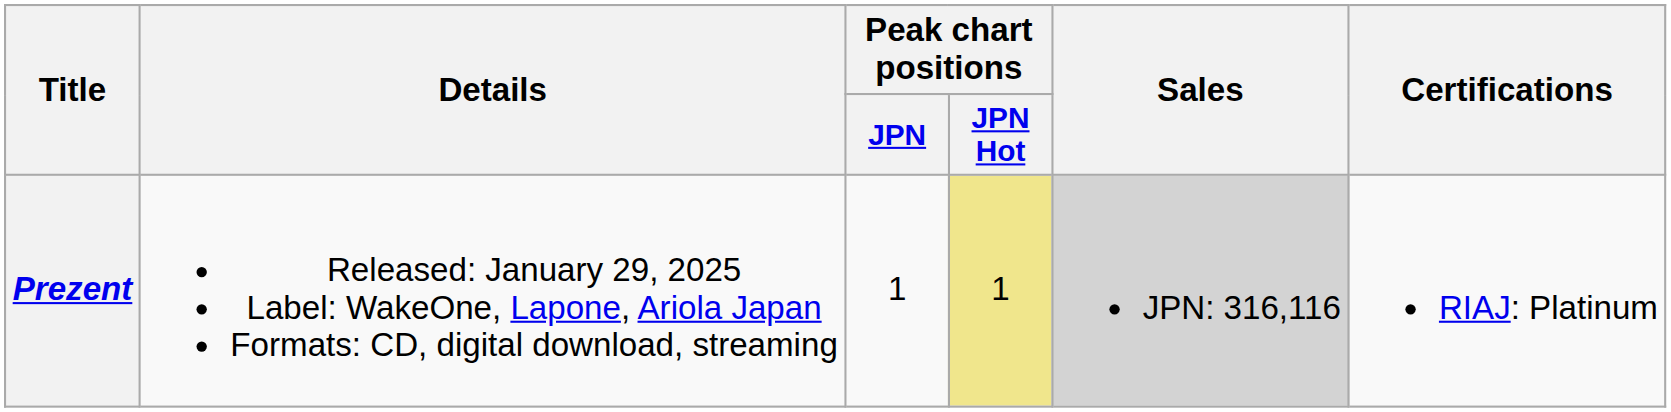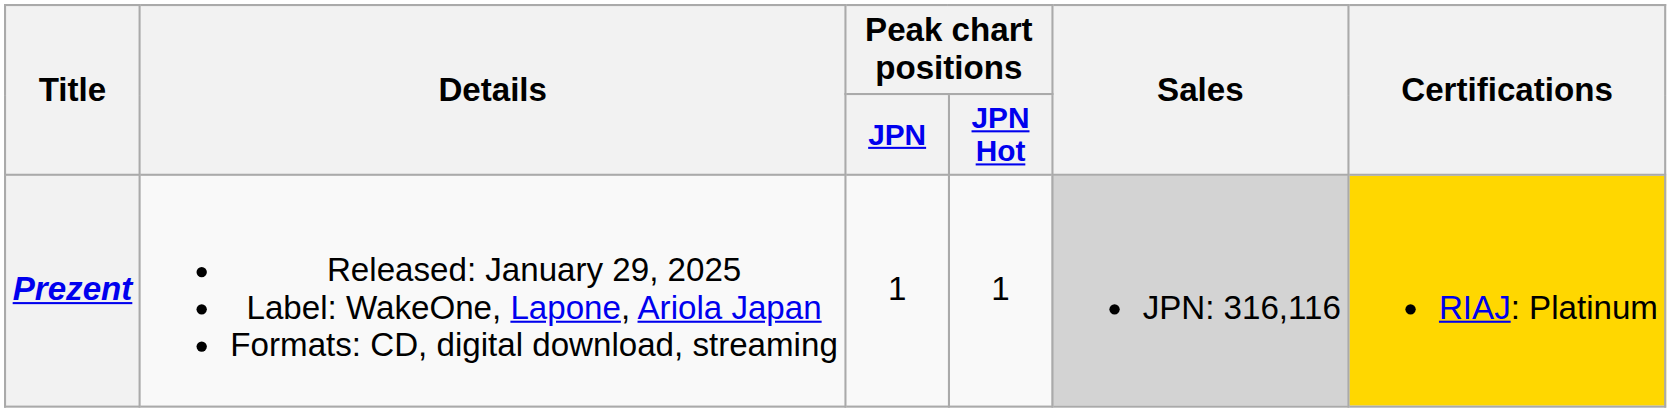(1001, 289) khaki background -> (1001, 289) no background
(1507, 309) no background -> (1507, 309) gold background
